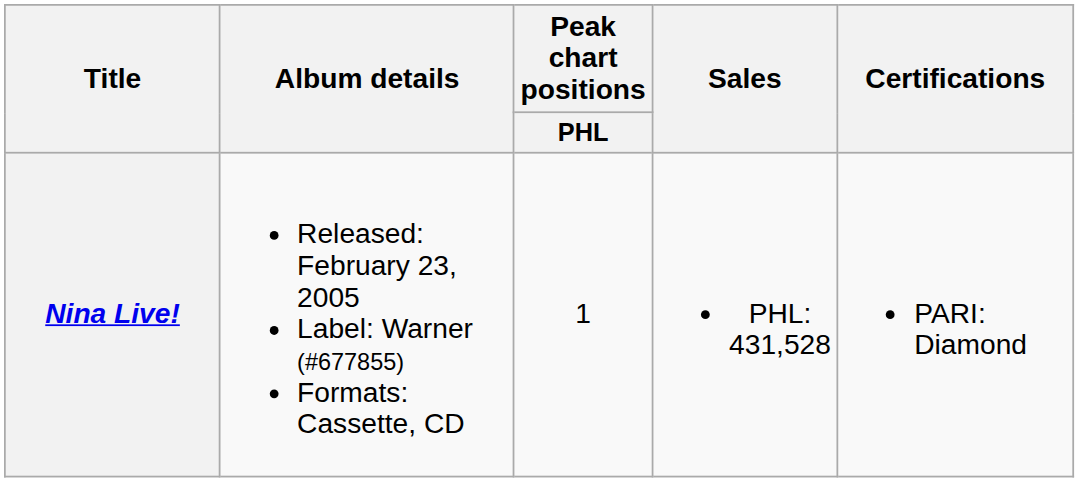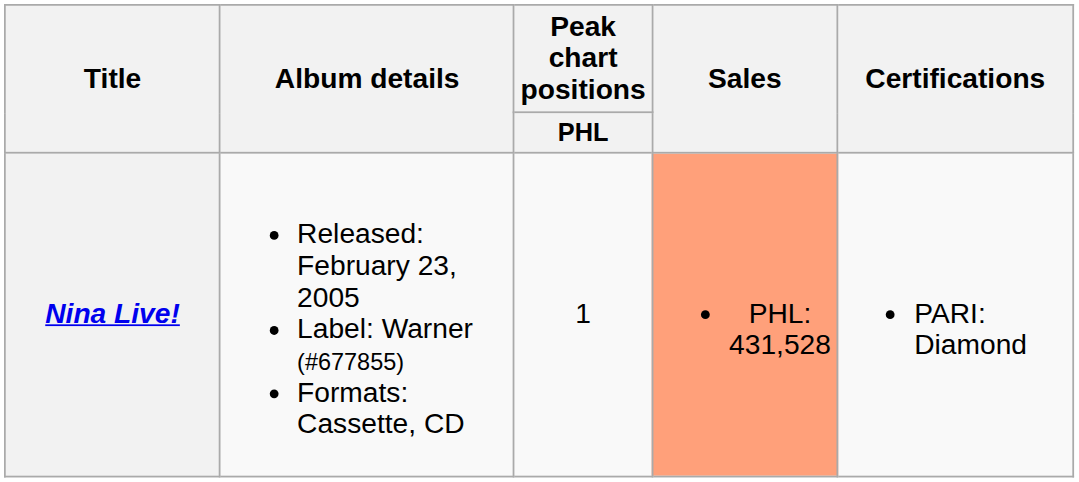(745, 330) no background -> (745, 330) lightsalmon background
